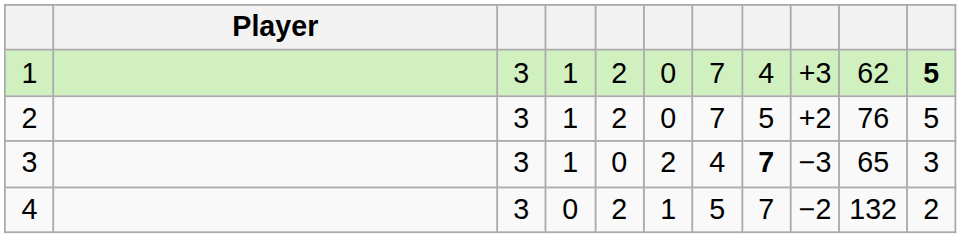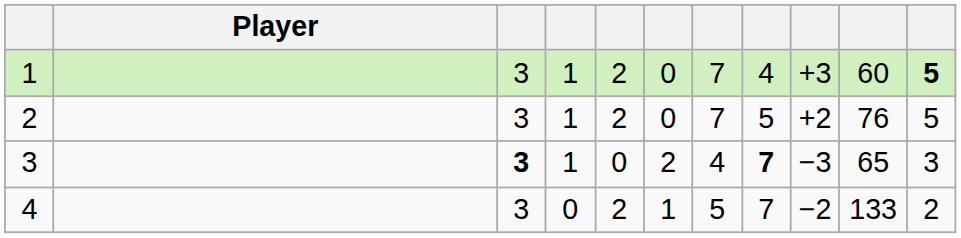(873, 72) 62 -> (873, 72) 60
(521, 163) normal -> (521, 163) bold
(873, 208) 132 -> (873, 208) 133
